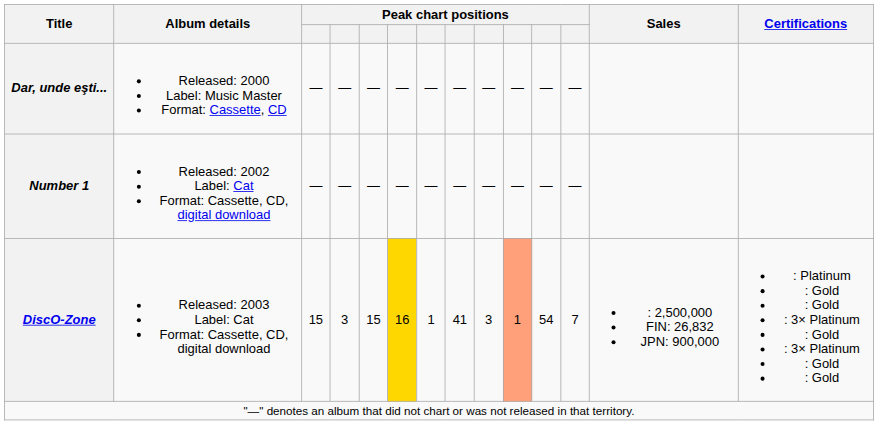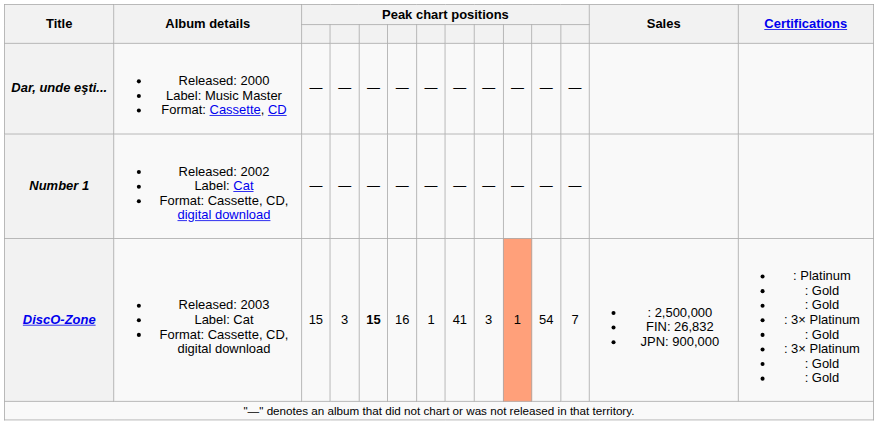(373, 320) normal -> (373, 320) bold
(402, 320) gold background -> (402, 320) no background
